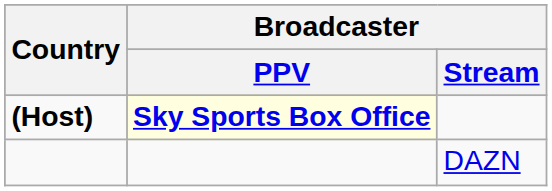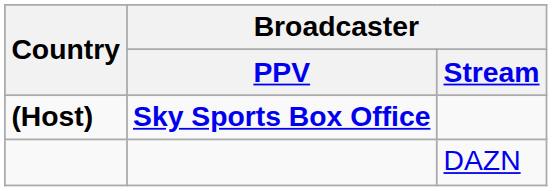(282, 116) lightyellow background -> (282, 116) no background
